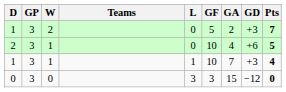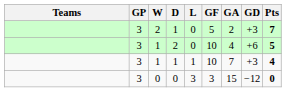columns swapped: (122, 12) <-> (13, 12)
